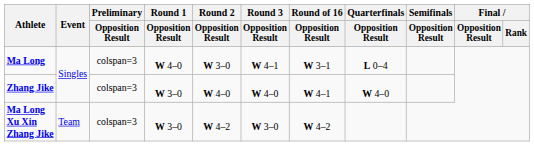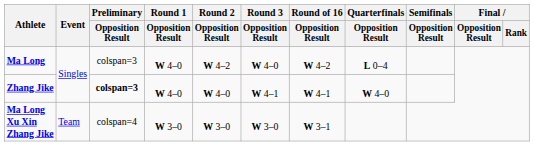(217, 66) W 3–0 -> (217, 66) W 4–2
(265, 66) W 4–1 -> (265, 66) W 4–0
(317, 66) W 3–1 -> (317, 66) W 4–2
(117, 88) normal -> (117, 88) bold
(168, 94) W 3–0 -> (168, 94) W 4–0
(265, 94) W 4–0 -> (265, 94) W 4–1
(117, 122) colspan=3 -> (117, 122) colspan=4
(217, 128) W 4–2 -> (217, 128) W 3–0
(317, 128) W 4–2 -> (317, 128) W 3–1
